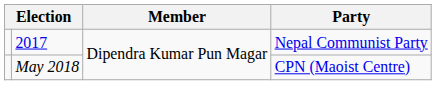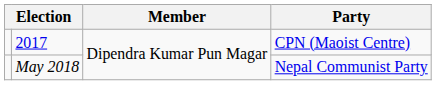(351, 42) Nepal Communist Party -> (342, 42) CPN (Maoist Centre)
(342, 67) CPN (Maoist Centre) -> (351, 67) Nepal Communist Party
